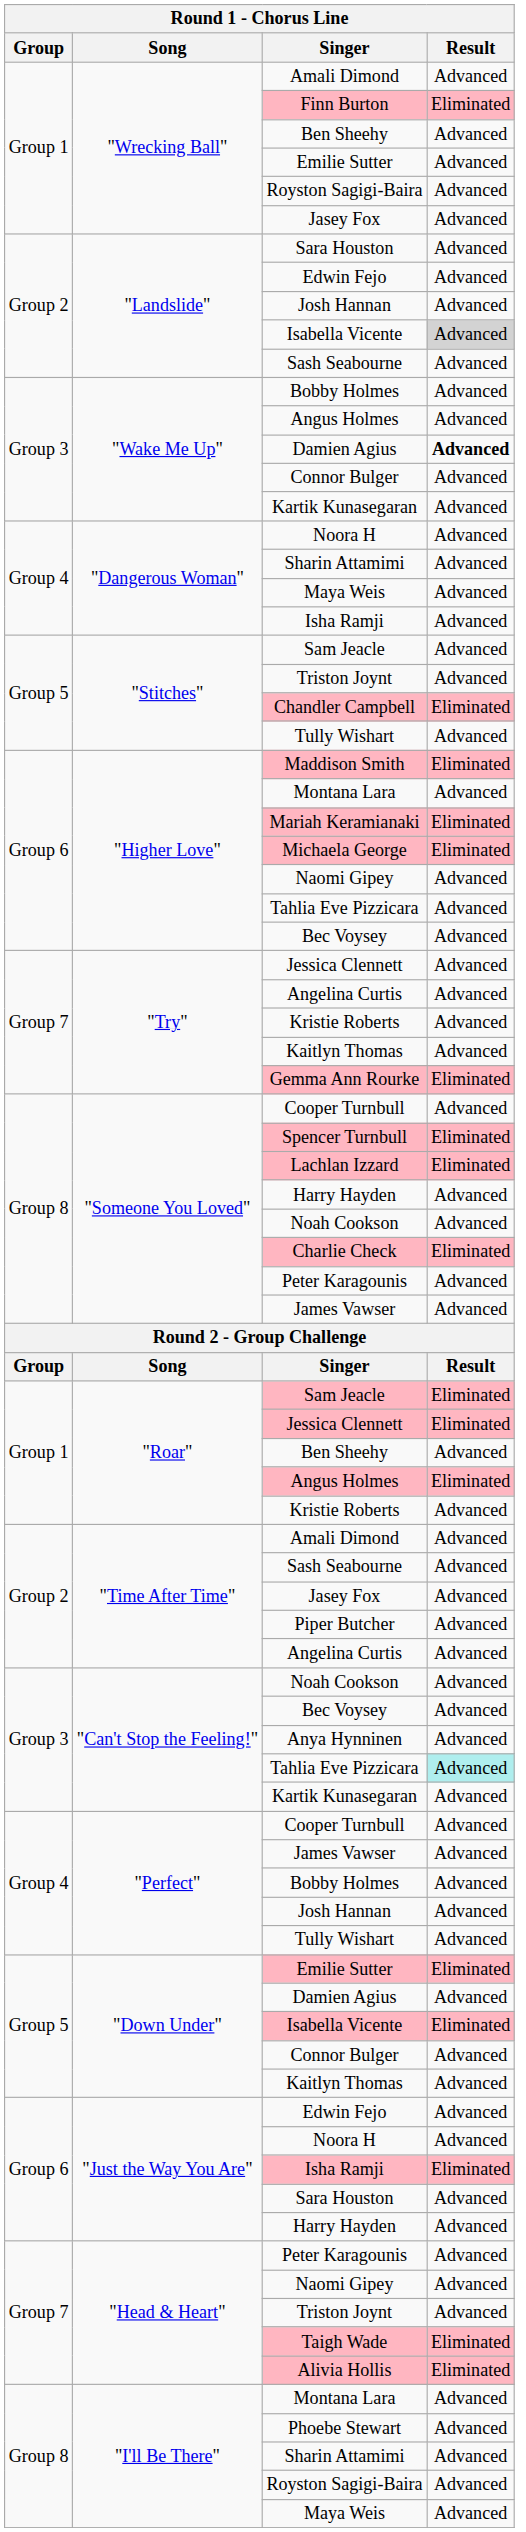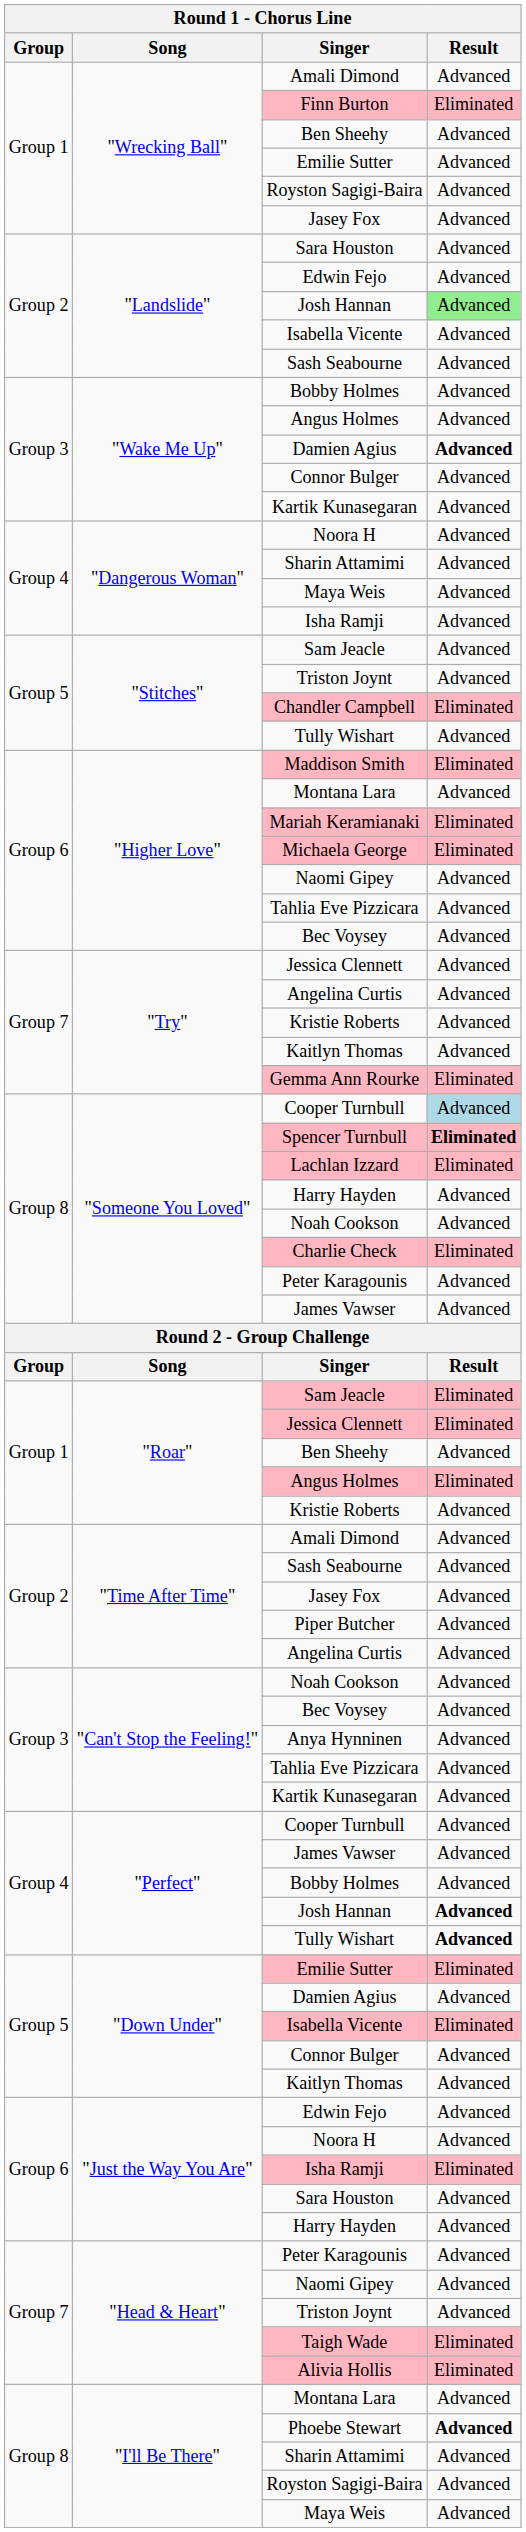(471, 305) no background -> (474, 305) lightgreen background
(471, 334) lightgrey background -> (474, 334) no background
(471, 1108) no background -> (474, 1108) lightblue background
(471, 1137) normal -> (474, 1137) bold
(471, 1767) paleturquoise background -> (474, 1767) no background
(471, 1911) normal -> (474, 1911) bold
(471, 1939) normal -> (474, 1939) bold
(471, 2427) normal -> (474, 2427) bold
